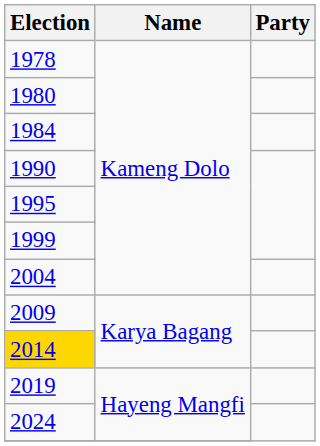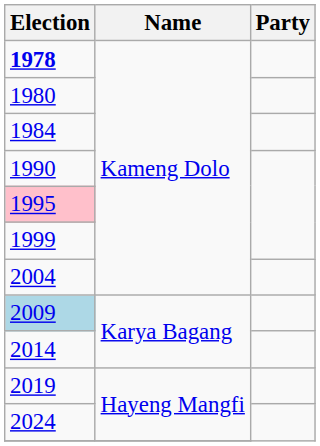(33, 58) normal -> (33, 58) bold
(33, 204) no background -> (33, 204) pink background
(33, 312) no background -> (33, 312) lightblue background
(33, 349) gold background -> (33, 349) no background
